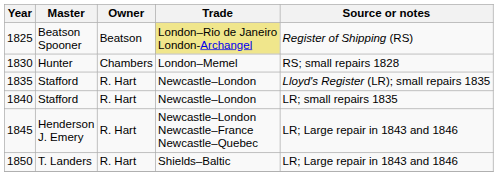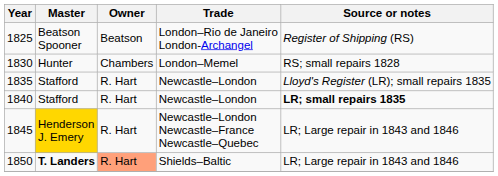(218, 38) khaki background -> (218, 38) no background
(340, 99) normal -> (344, 99) bold
(66, 130) no background -> (66, 130) gold background
(65, 162) normal -> (66, 162) bold
(118, 162) no background -> (118, 162) lightsalmon background
